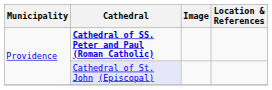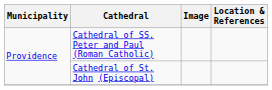(113, 44) bold -> (113, 44) normal
(113, 73) lavender background -> (113, 73) no background
